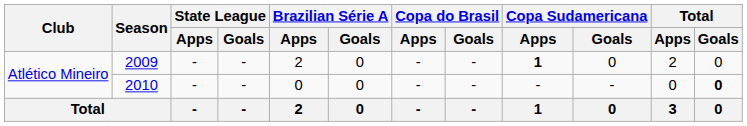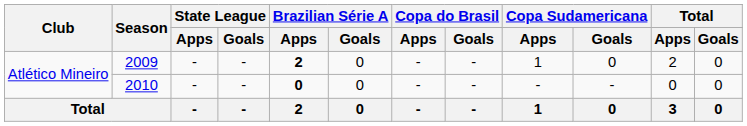(299, 62) normal -> (299, 62) bold
(538, 62) bold -> (538, 62) normal
(299, 86) normal -> (299, 86) bold
(718, 86) bold -> (718, 86) normal
